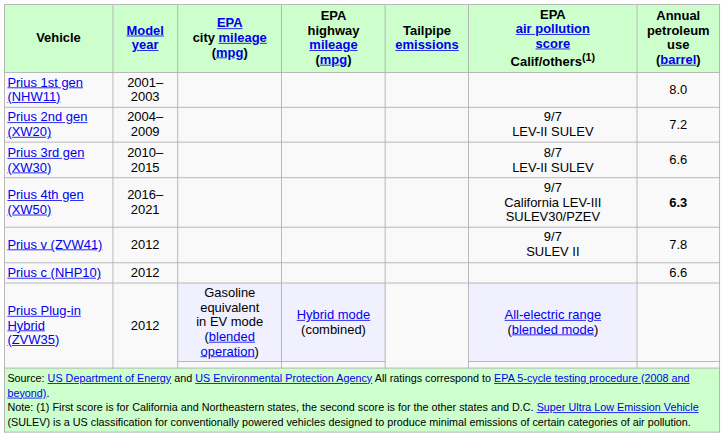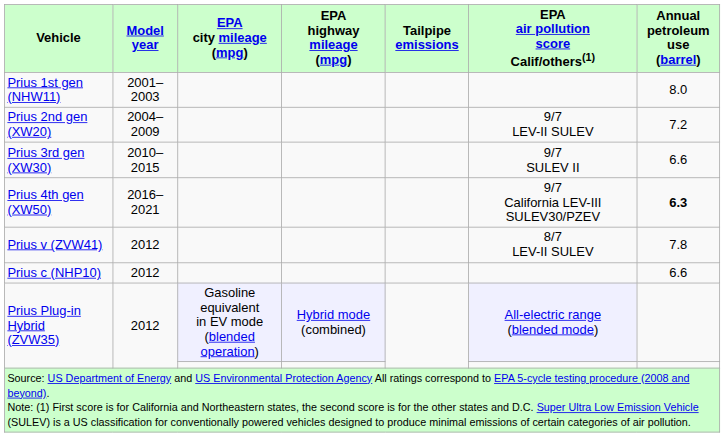(553, 160) 8/7 LEV-II SULEV -> (553, 160) 9/7 SULEV II
(553, 244) 9/7 SULEV II -> (553, 244) 8/7 LEV-II SULEV
